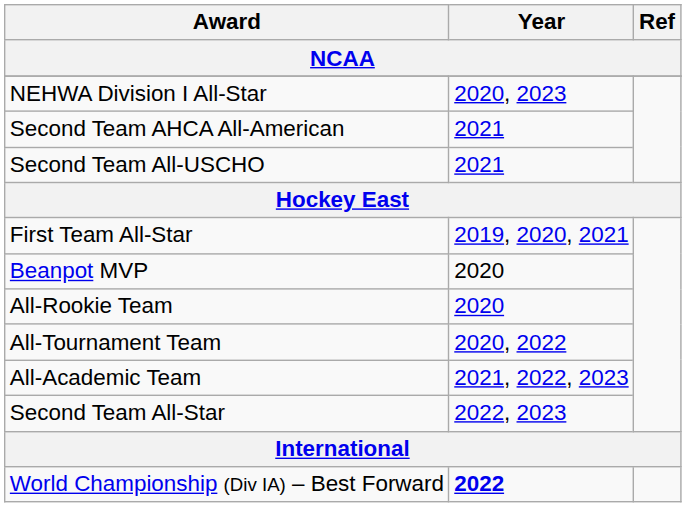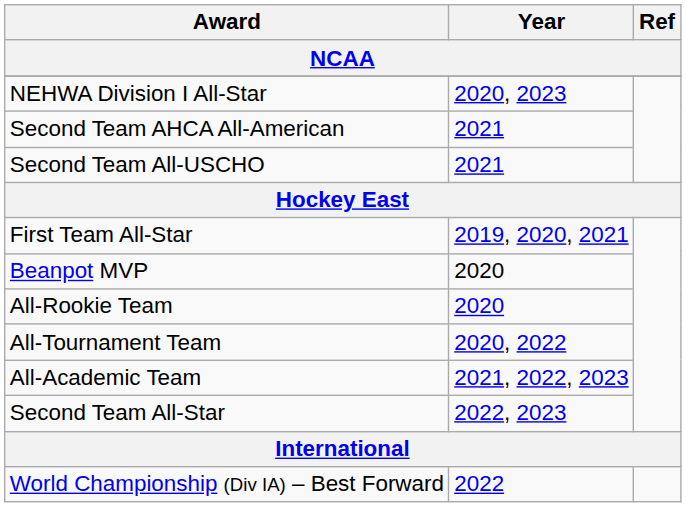(479, 484) bold -> (479, 484) normal
